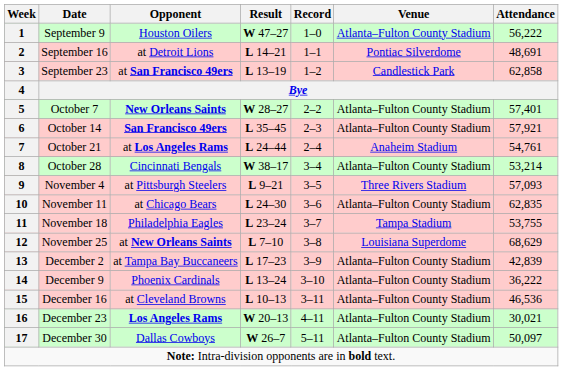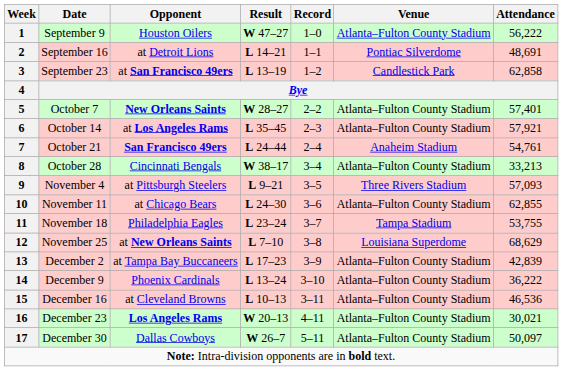(175, 128) San Francisco 49ers -> (175, 128) at Los Angeles Rams
(175, 147) at Los Angeles Rams -> (175, 147) San Francisco 49ers
(526, 166) 53,214 -> (526, 166) 33,213
(526, 204) 62,835 -> (526, 204) 62,855
